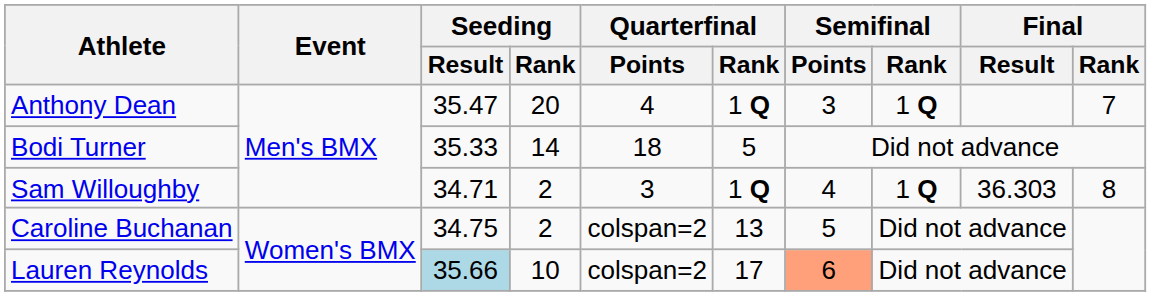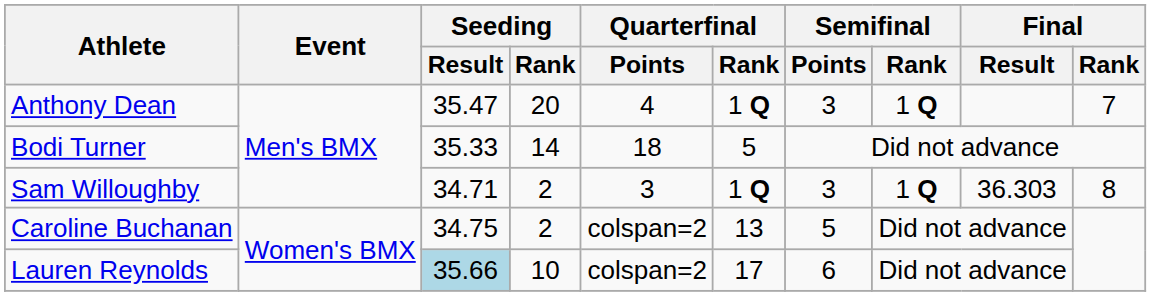(829, 188) 4 -> (829, 188) 3
(829, 271) lightsalmon background -> (829, 271) no background
